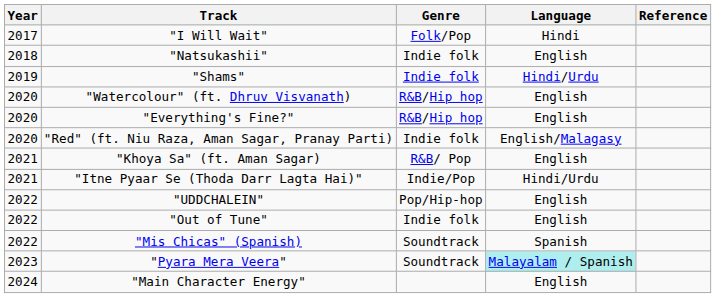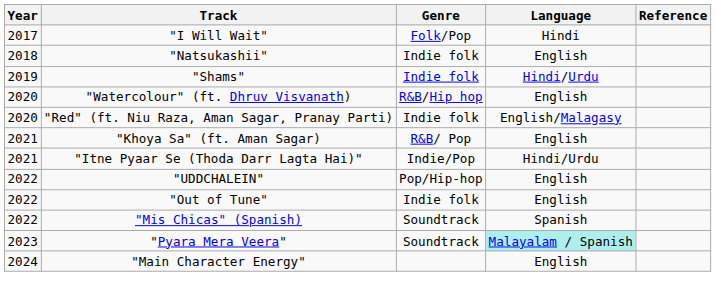- row: (218, 118)
